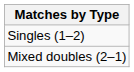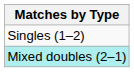(67, 56) no background -> (67, 56) paleturquoise background
